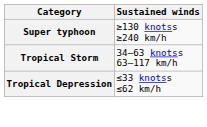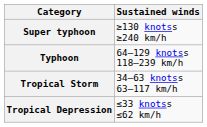+ row: (59, 58)
